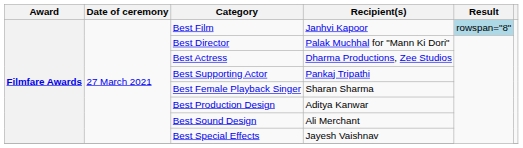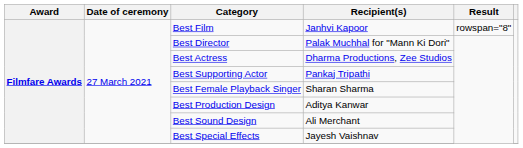(484, 27) lightblue background -> (484, 27) no background
